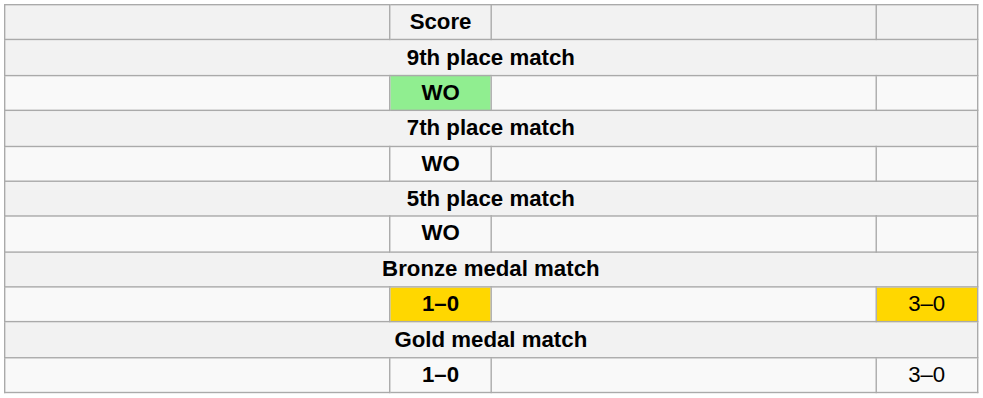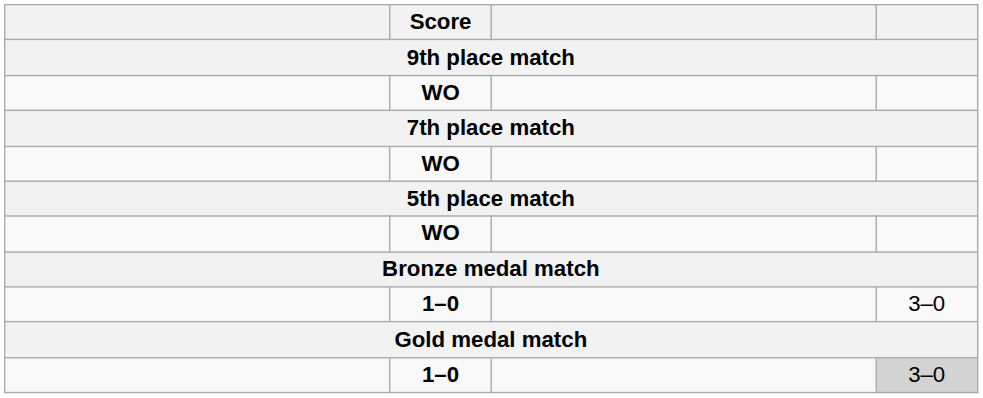(441, 92) lightgreen background -> (441, 92) no background
(441, 304) gold background -> (441, 304) no background
(927, 304) gold background -> (927, 304) no background
(927, 374) no background -> (927, 374) lightgrey background
